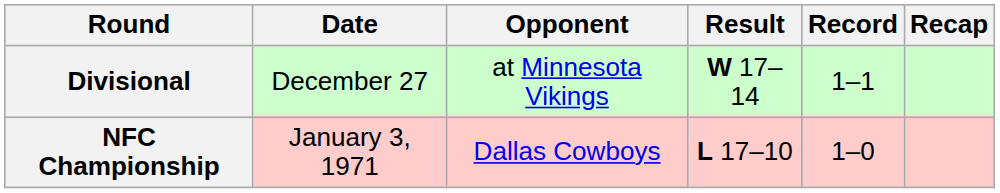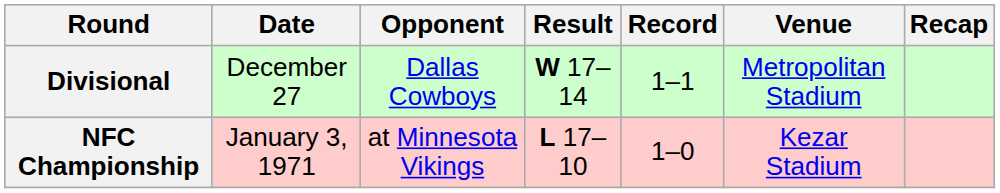+ column: (814, 25)
(567, 81) at Minnesota Vikings -> (442, 81) Dallas Cowboys
(567, 151) Dallas Cowboys -> (442, 151) at Minnesota Vikings
